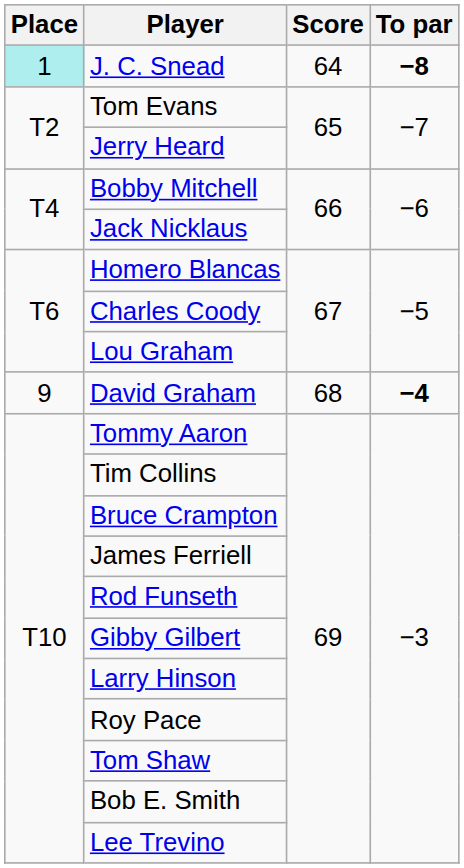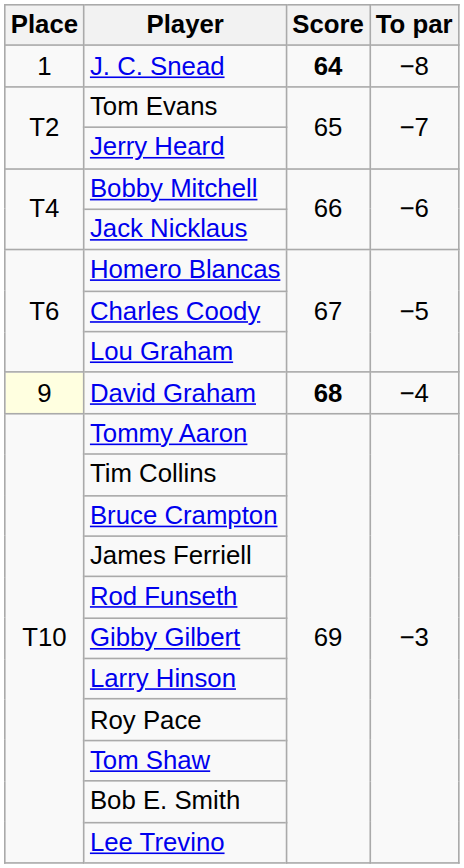(44, 65) paleturquoise background -> (44, 65) no background
(328, 65) normal -> (328, 65) bold
(414, 65) bold -> (414, 65) normal
(44, 392) no background -> (44, 392) lightyellow background
(328, 392) normal -> (328, 392) bold
(414, 392) bold -> (414, 392) normal
